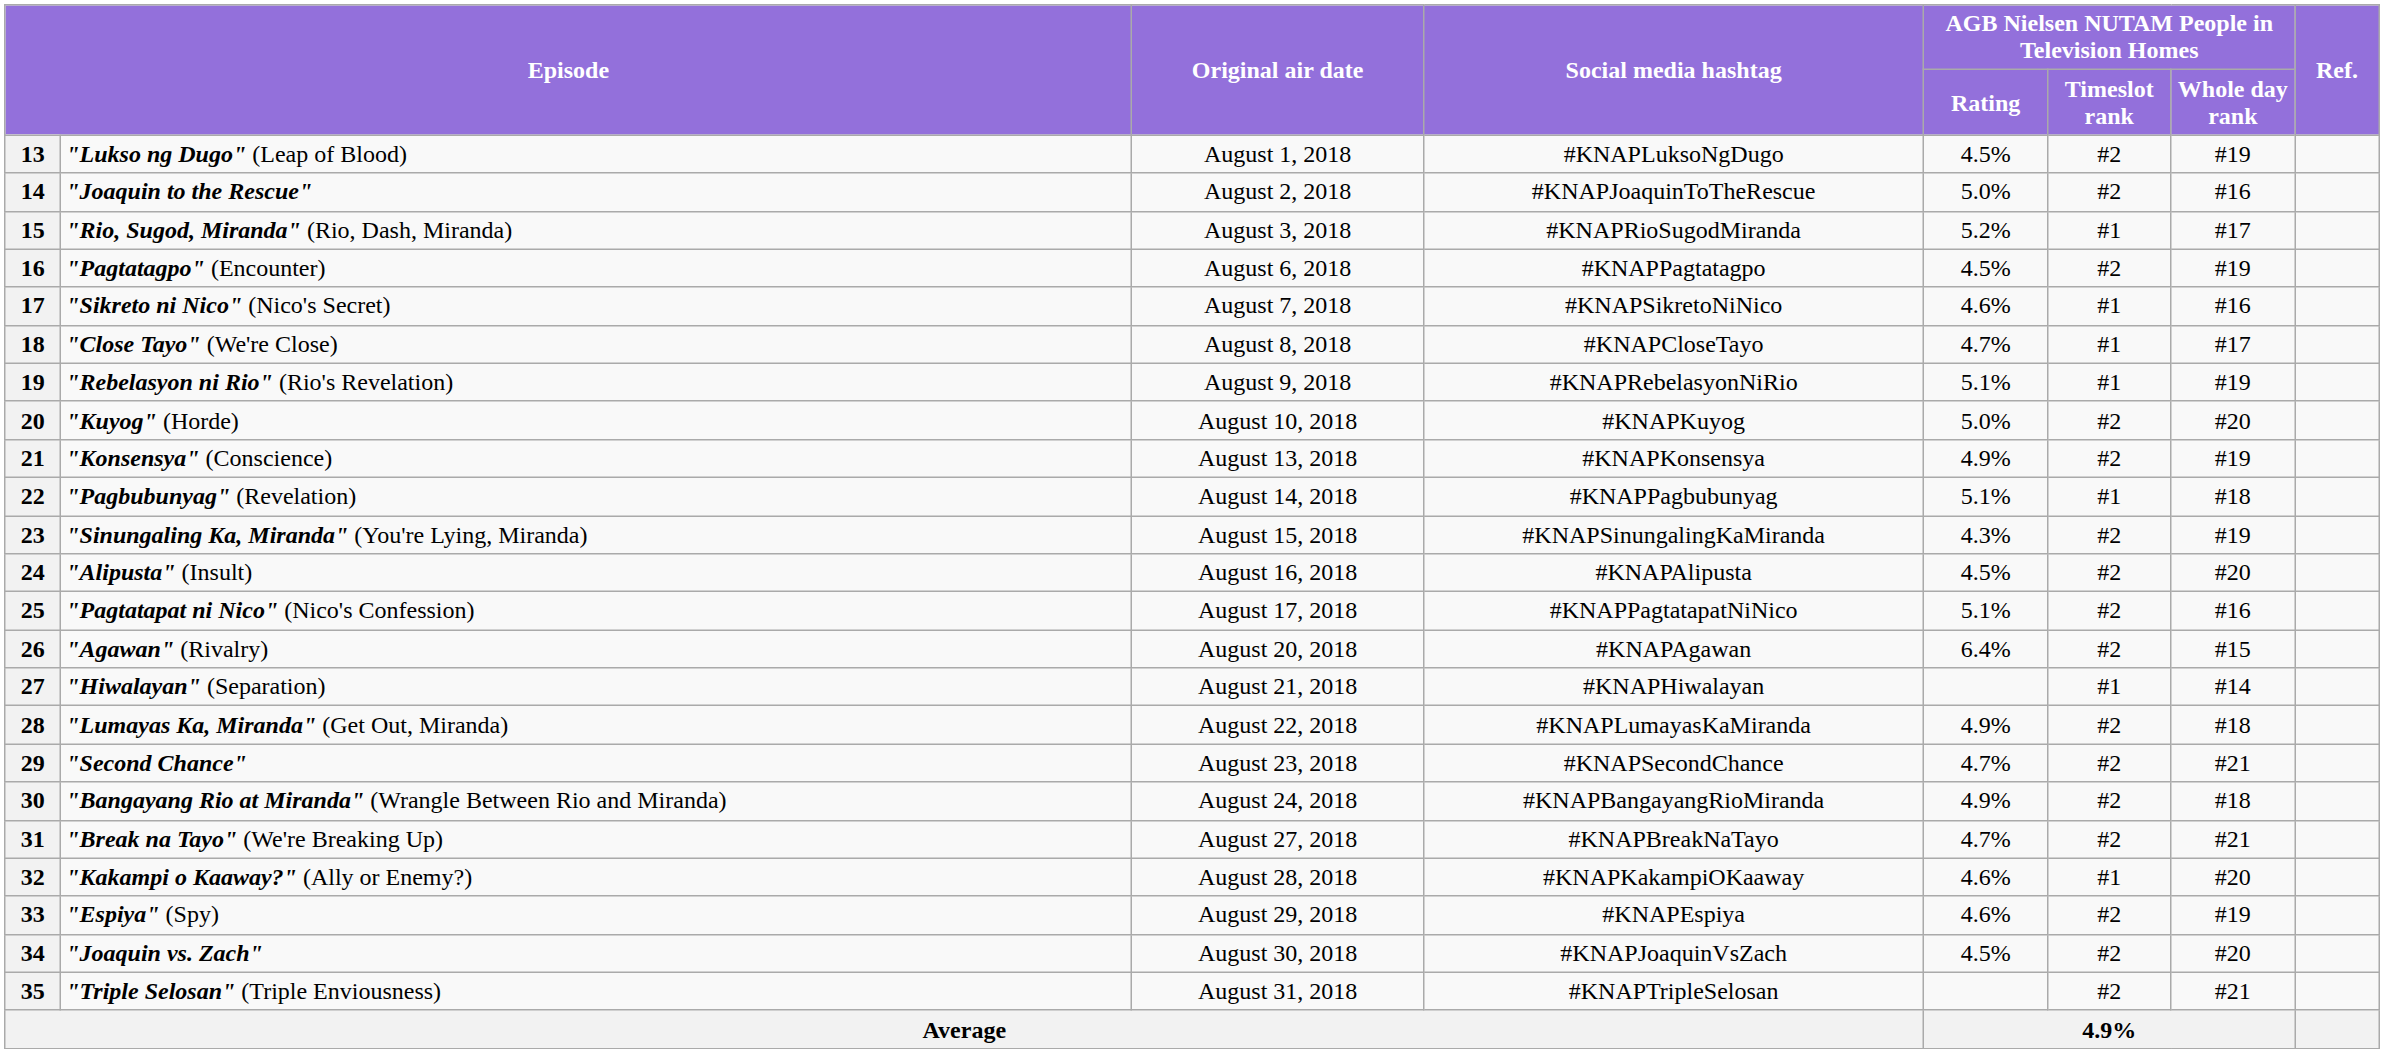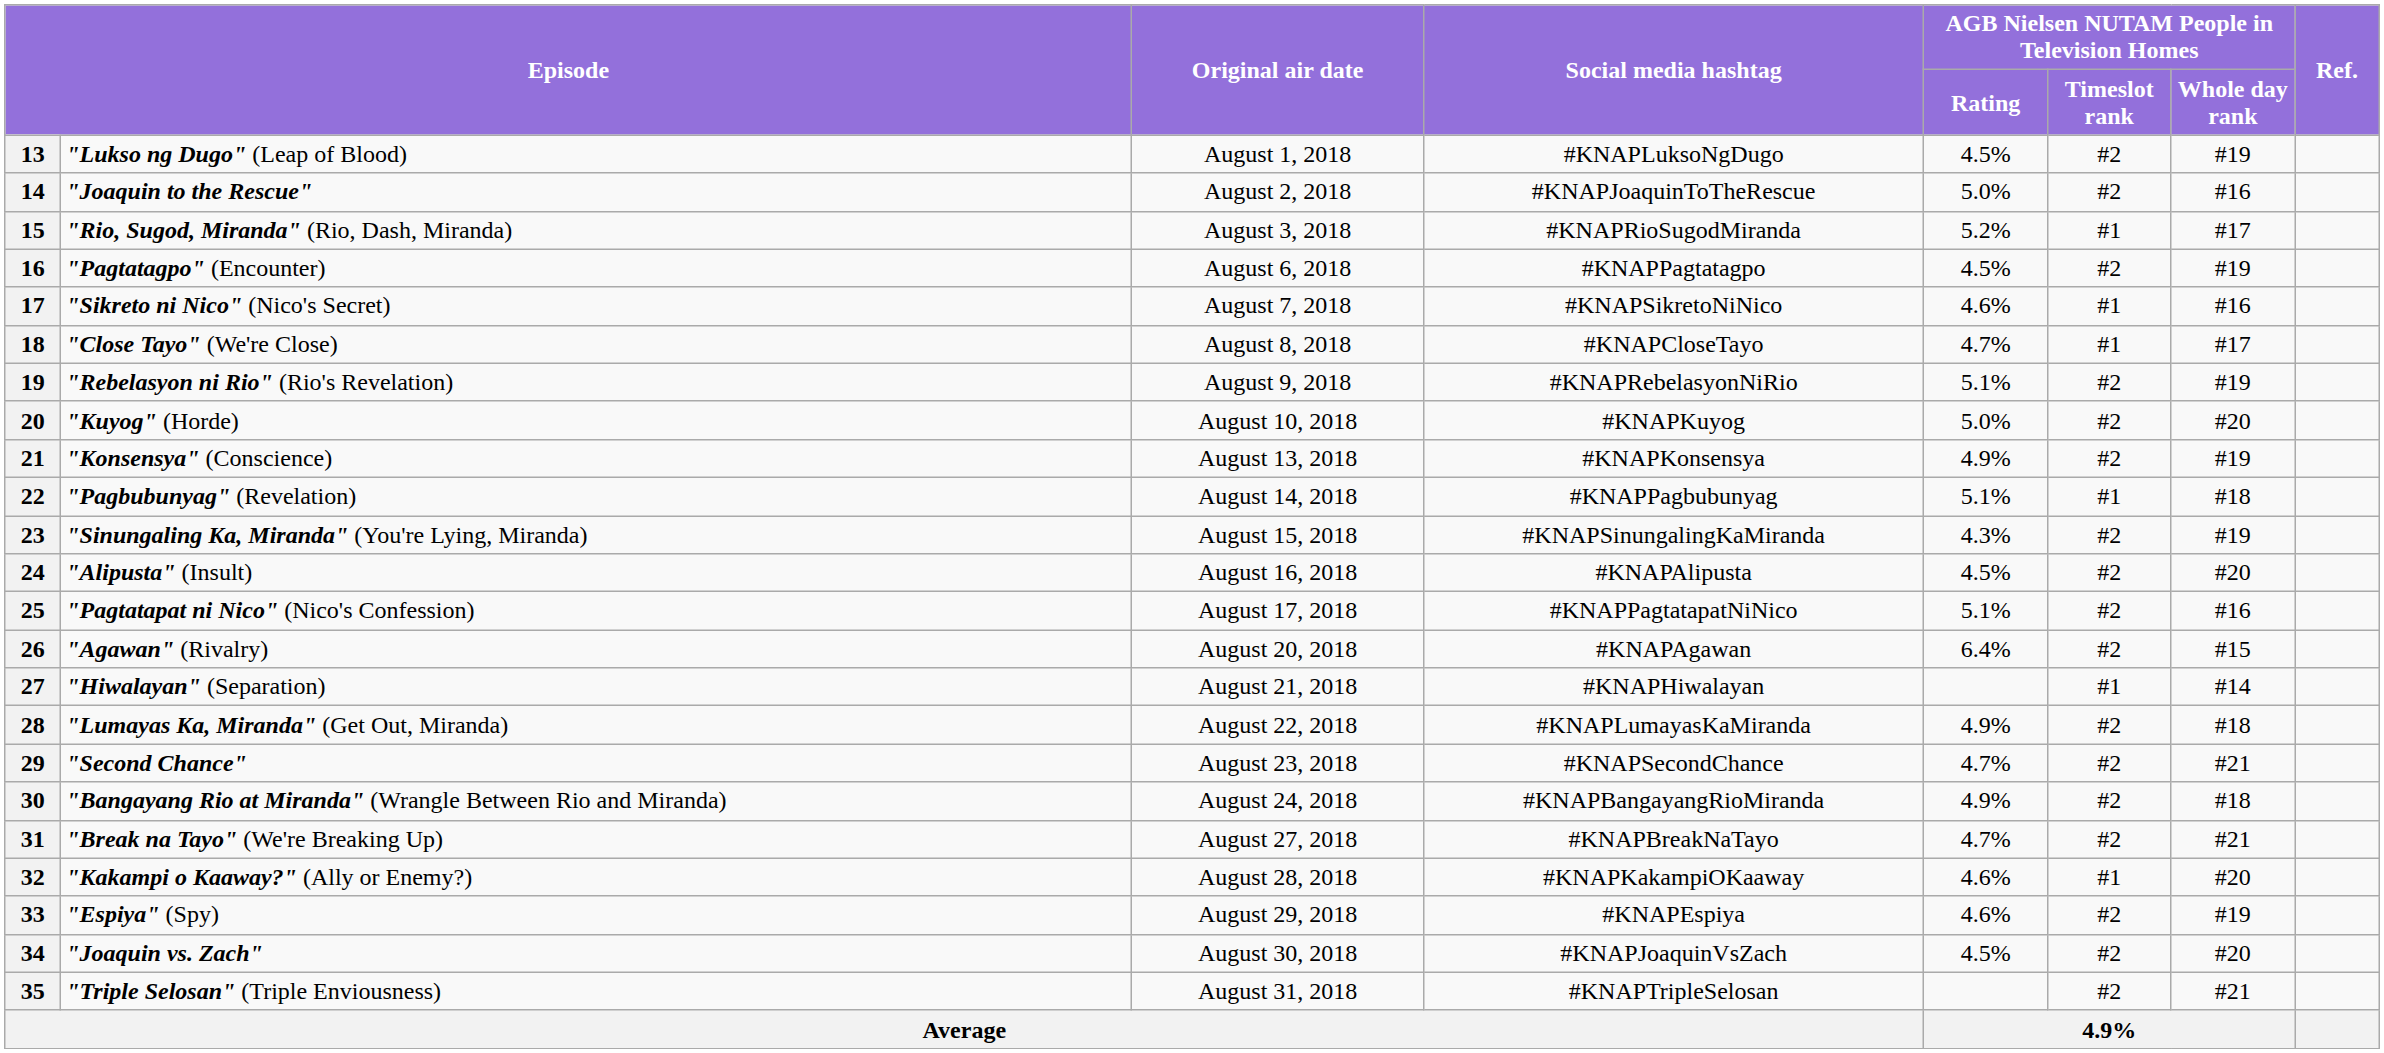(2109, 382) #1 -> (2109, 382) #2
